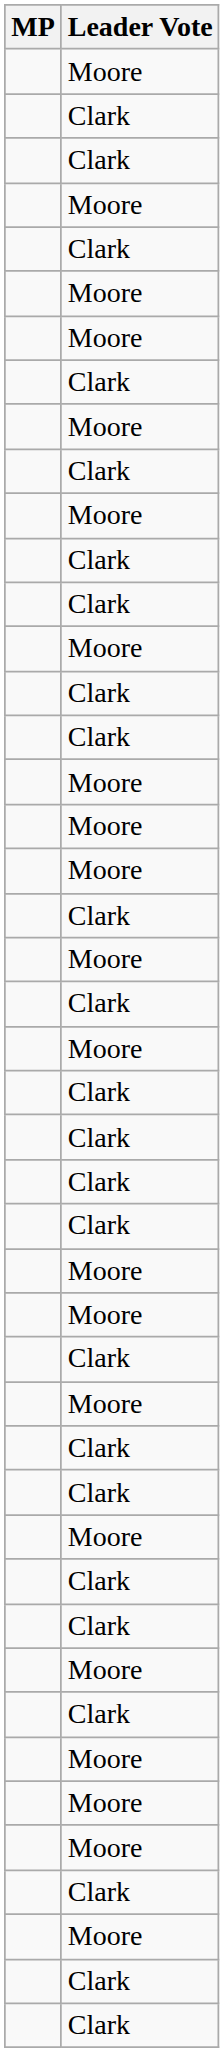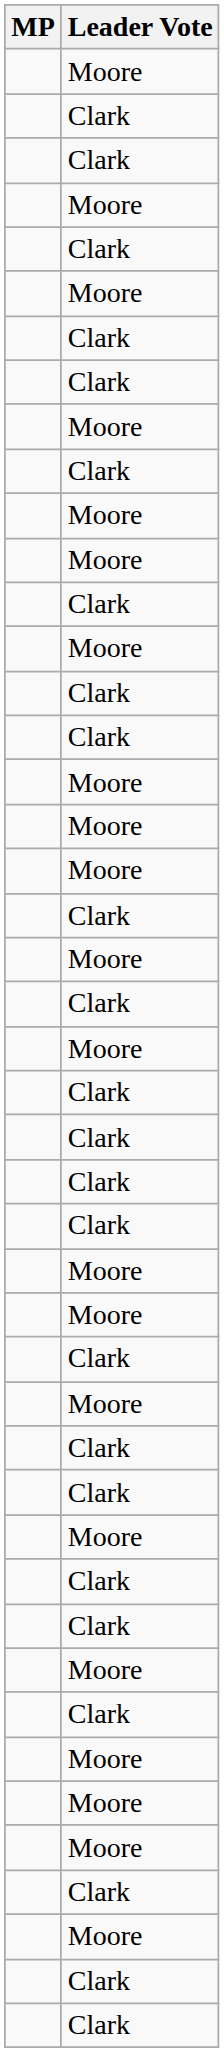(105, 337) Moore -> (99, 337) Clark
(99, 559) Clark -> (105, 559) Moore
